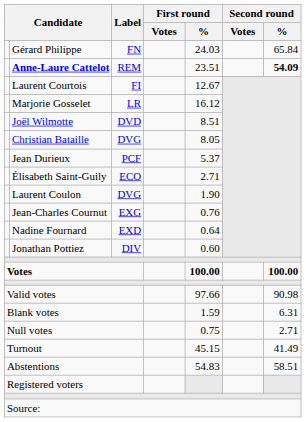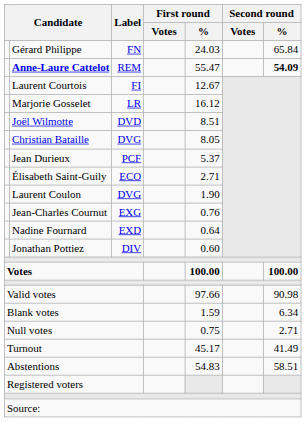(207, 67) 23.51 -> (207, 67) 55.47
(289, 312) 6.31 -> (289, 312) 6.34
(207, 348) 45.15 -> (207, 348) 45.17
